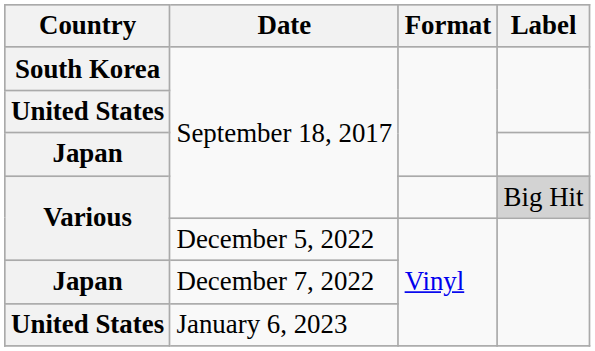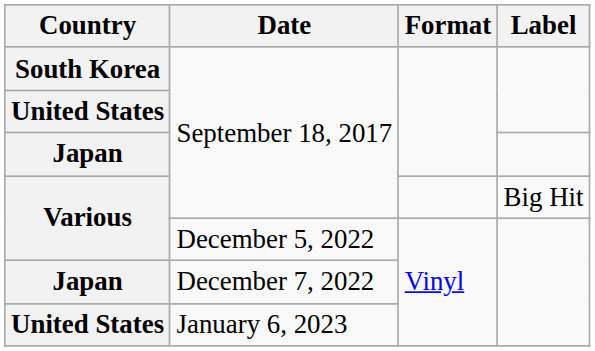(544, 196) lightgrey background -> (544, 196) no background
